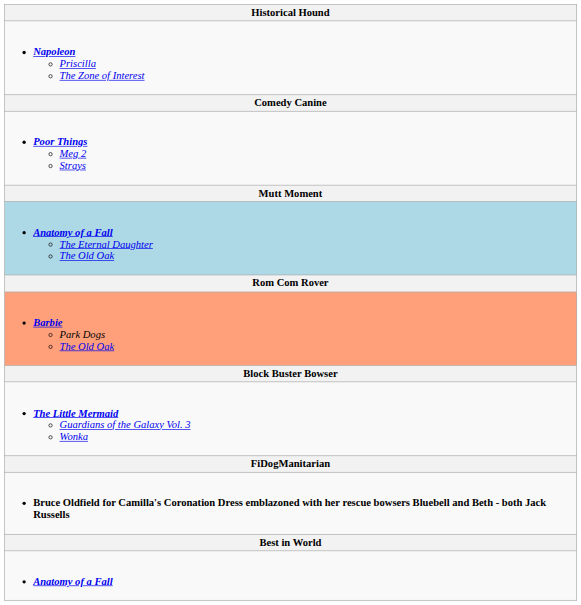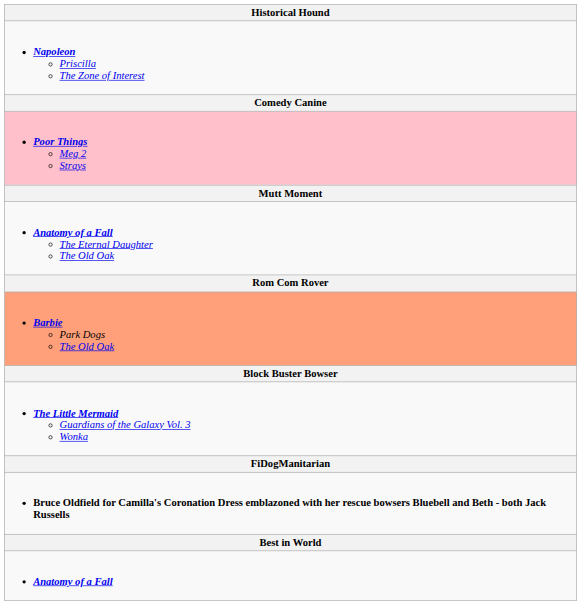(290, 154) no background -> (290, 154) pink background
(290, 244) lightblue background -> (290, 244) no background
